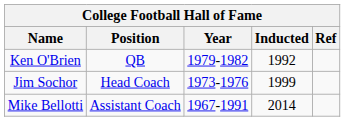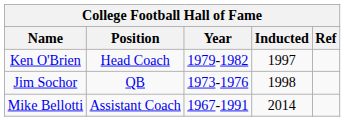(135, 60) QB -> (135, 60) Head Coach
(282, 60) 1992 -> (282, 60) 1997
(135, 82) Head Coach -> (135, 82) QB
(282, 82) 1999 -> (282, 82) 1998
